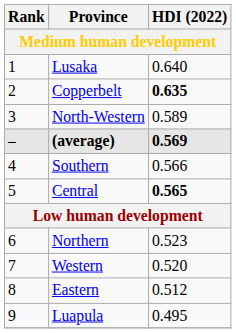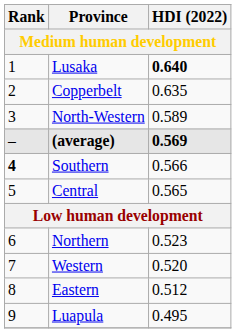(170, 66) normal -> (170, 66) bold
(170, 91) bold -> (170, 91) normal
(12, 166) normal -> (12, 166) bold
(170, 191) bold -> (170, 191) normal
